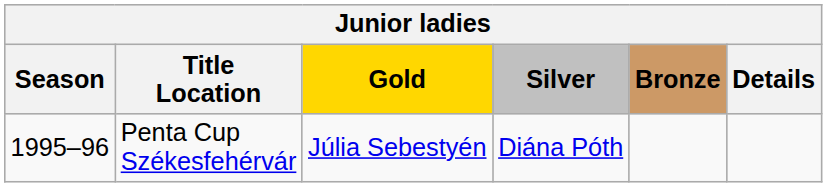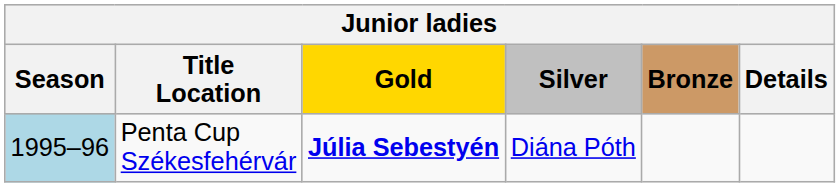(60, 147) no background -> (60, 147) lightblue background
(397, 147) normal -> (404, 147) bold
